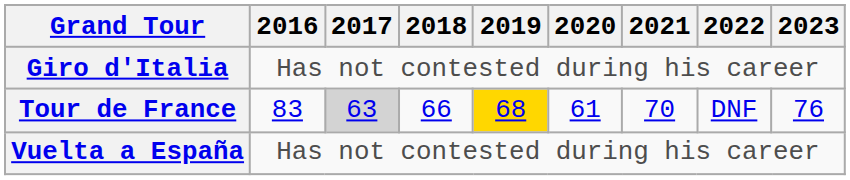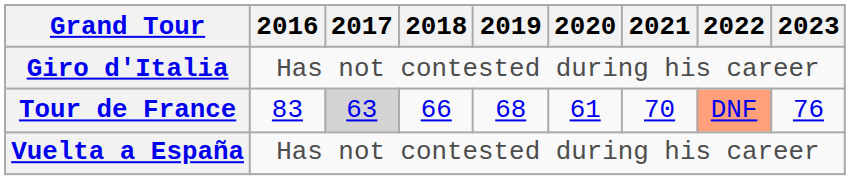(511, 110) gold background -> (511, 110) no background
(734, 110) no background -> (734, 110) lightsalmon background
